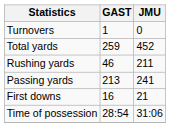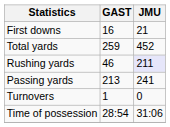rows swapped: (34, 97) <-> (30, 30)
(145, 63) no background -> (145, 63) lavender background
